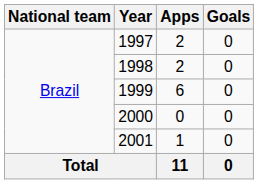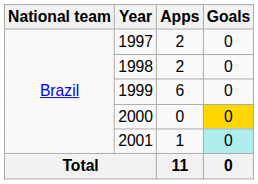(228, 116) no background -> (228, 116) gold background
(228, 141) no background -> (228, 141) paleturquoise background
